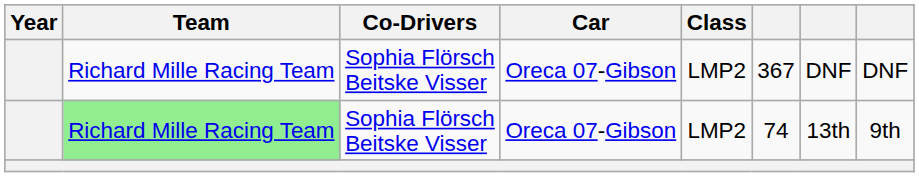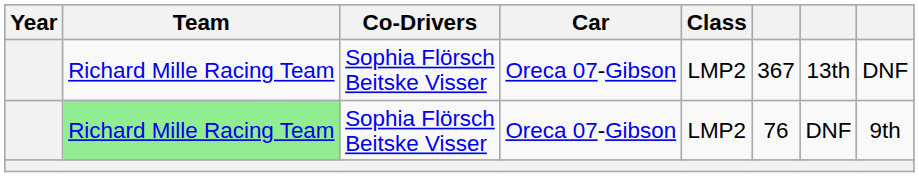(828, 70) DNF -> (828, 70) 13th
(776, 130) 74 -> (776, 130) 76
(828, 130) 13th -> (828, 130) DNF
